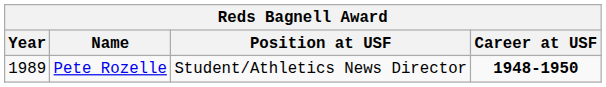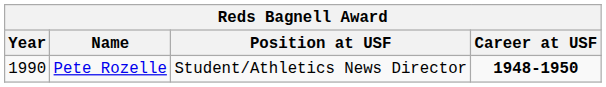(27, 69) 1989 -> (27, 69) 1990
